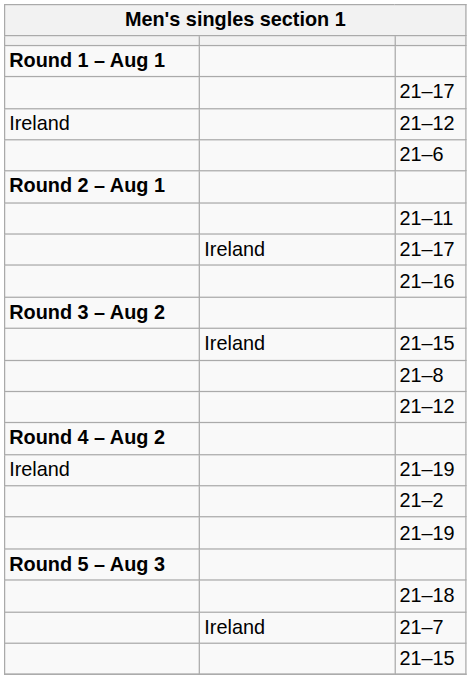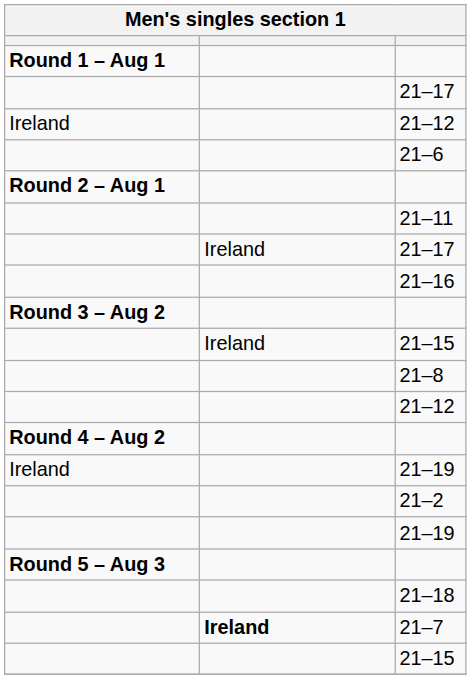(235, 627) normal -> (237, 627) bold
